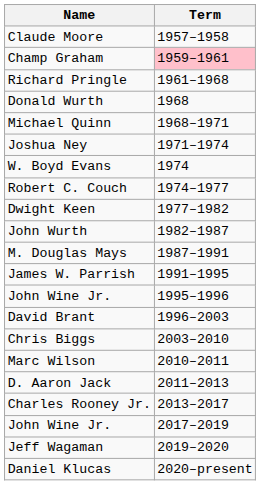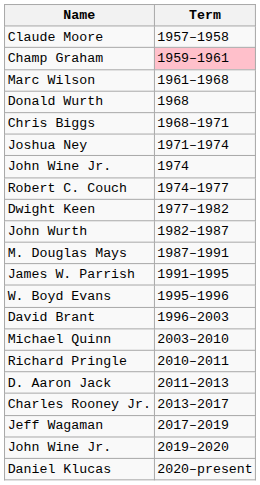(67, 80) Richard Pringle -> (51, 80) Marc Wilson
(59, 123) Michael Quinn -> (51, 123) Chris Biggs
(59, 167) W. Boyd Evans -> (59, 167) John Wine Jr.
(59, 296) John Wine Jr. -> (59, 296) W. Boyd Evans
(51, 339) Chris Biggs -> (59, 339) Michael Quinn
(51, 361) Marc Wilson -> (67, 361) Richard Pringle
(59, 426) John Wine Jr. -> (55, 426) Jeff Wagaman
(55, 448) Jeff Wagaman -> (59, 448) John Wine Jr.
